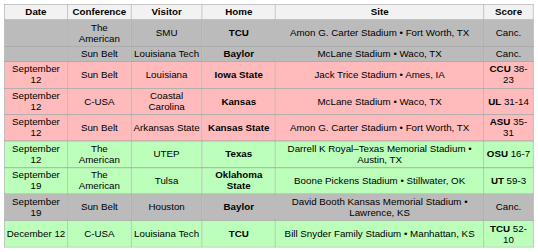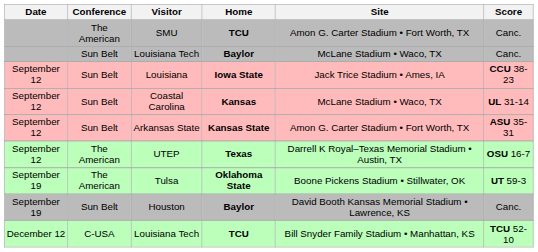(99, 101) C-USA -> (99, 101) Sun Belt
